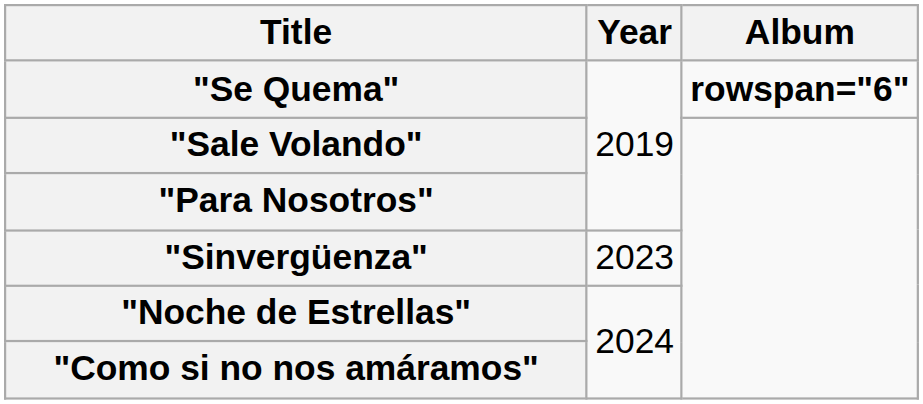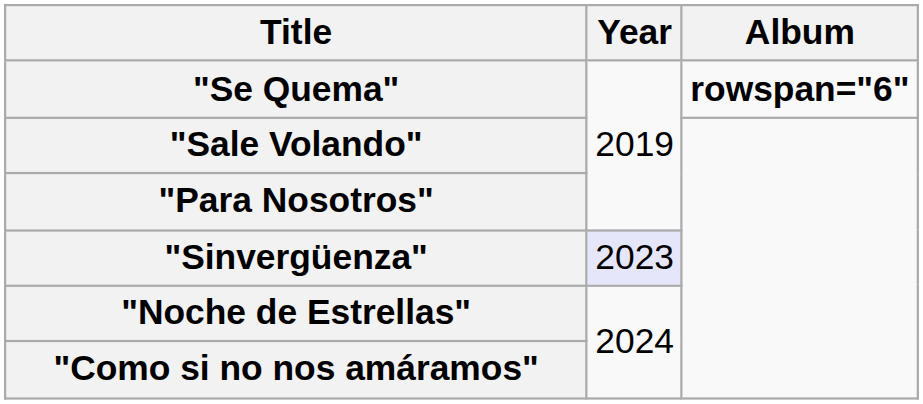(635, 256) no background -> (635, 256) lavender background
